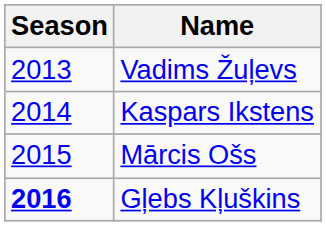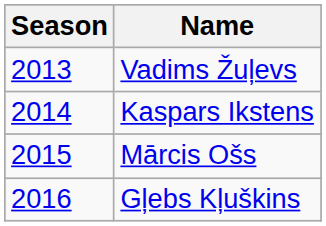(41, 198) bold -> (41, 198) normal
